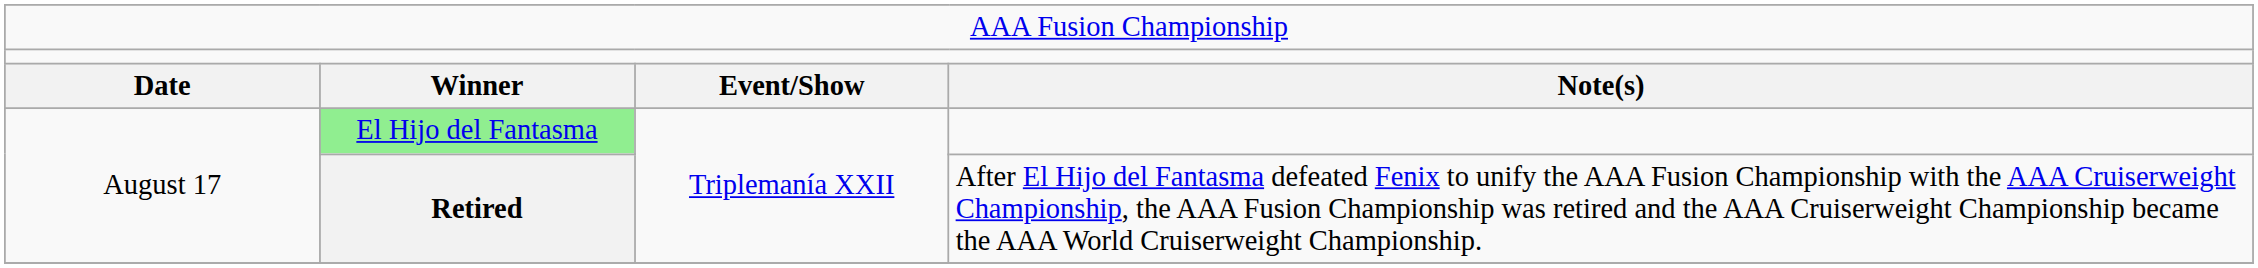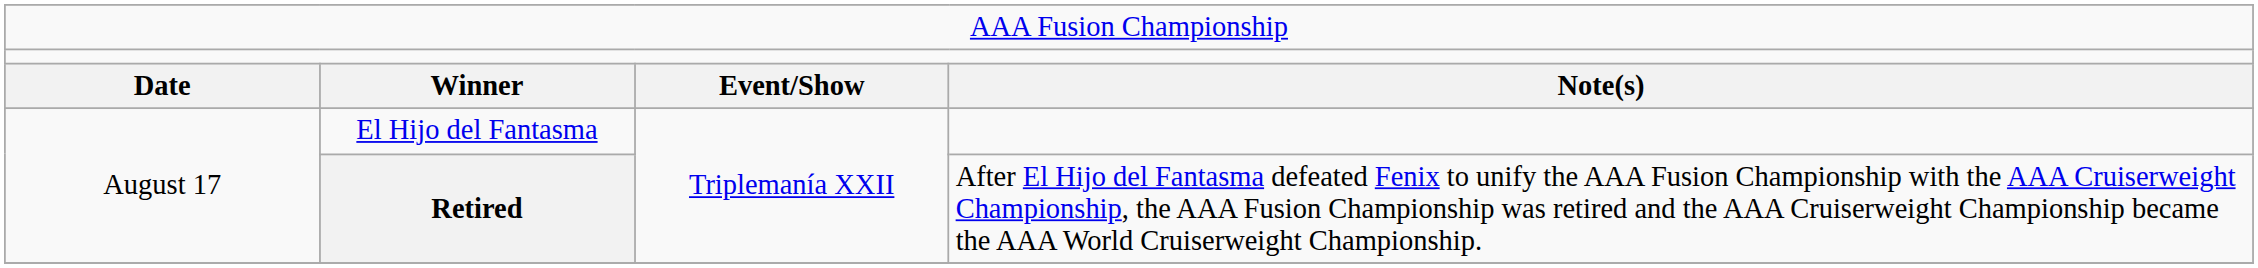(477, 130) lightgreen background -> (477, 130) no background
